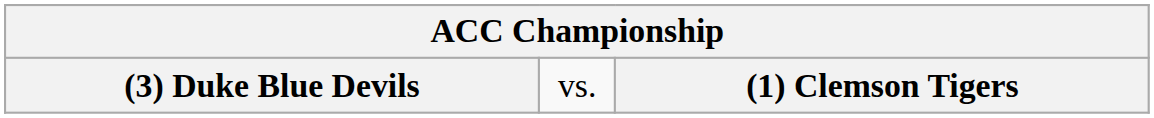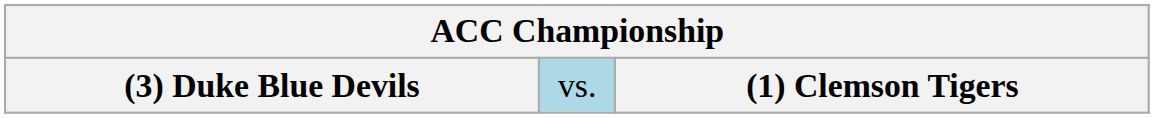(577, 84) no background -> (577, 84) lightblue background
